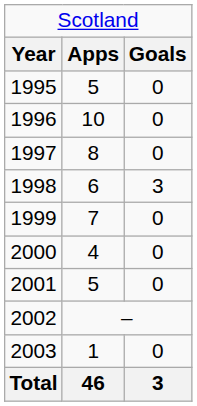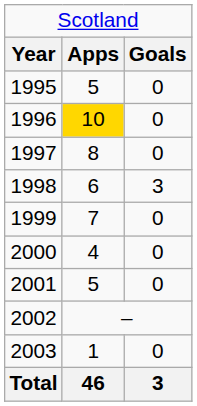(93, 119) no background -> (93, 119) gold background
